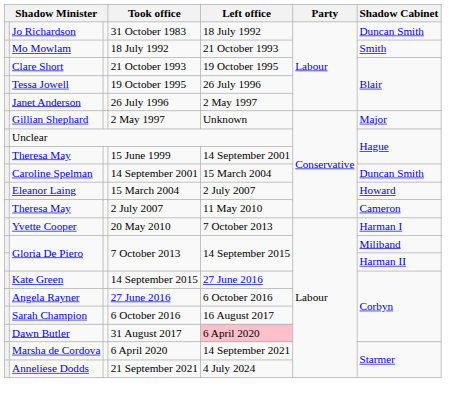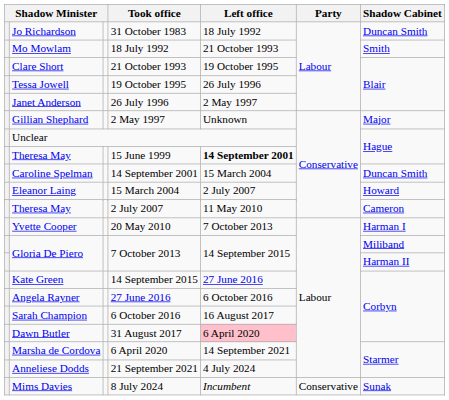(247, 155) normal -> (248, 155) bold
+ row: (42, 386)
